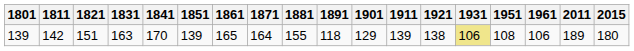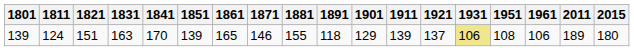(53, 35) 142 -> (53, 35) 124
(261, 35) 164 -> (261, 35) 146
(434, 35) 138 -> (434, 35) 137
